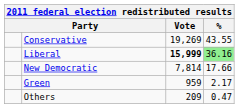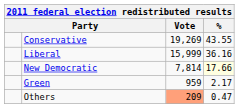(186, 54) bold -> (186, 54) normal
(219, 54) lightgreen background -> (219, 54) no background
(219, 68) no background -> (219, 68) lightyellow background
(194, 97) no background -> (194, 97) lightsalmon background
